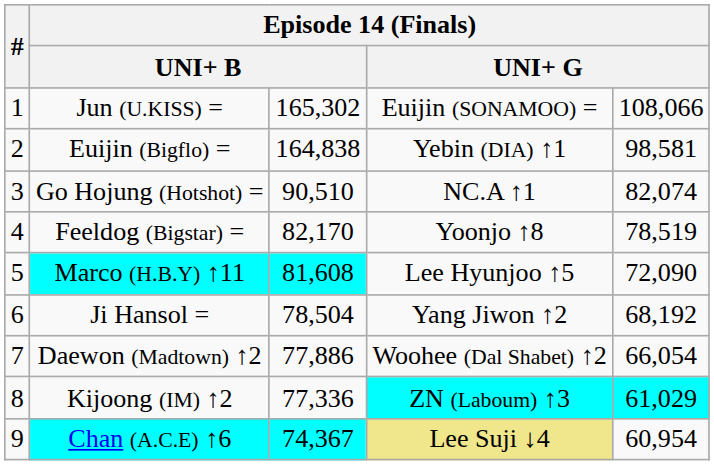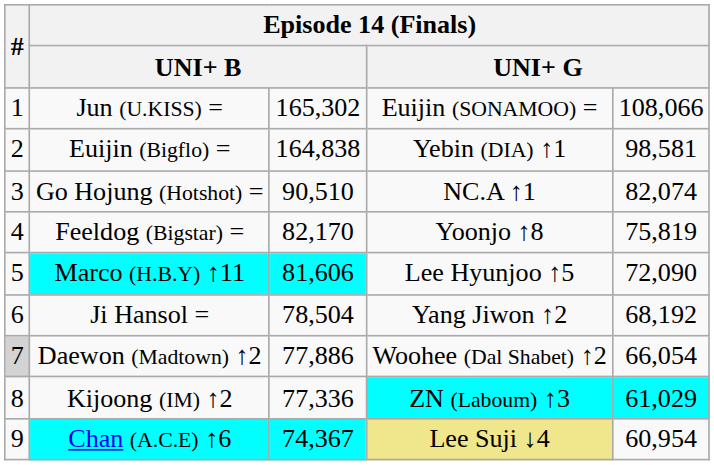(661, 231) 78,519 -> (661, 231) 75,819
(318, 273) 81,608 -> (318, 273) 81,606
(17, 356) no background -> (17, 356) lightgrey background
